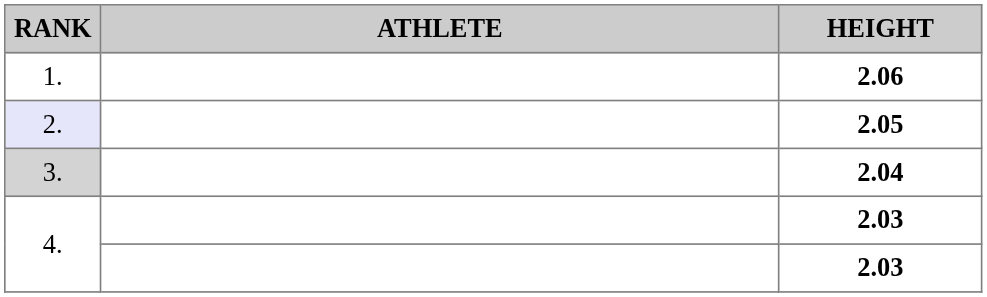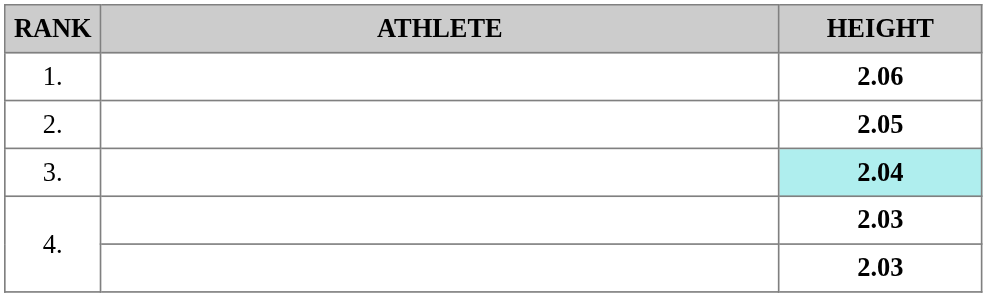(53, 124) lavender background -> (53, 124) no background
(53, 171) lightgrey background -> (53, 171) no background
(880, 171) no background -> (880, 171) paleturquoise background
